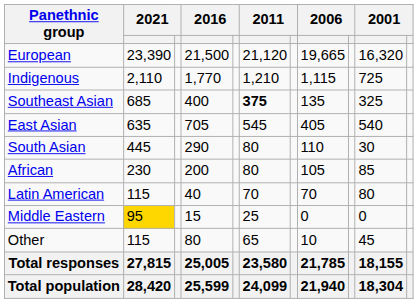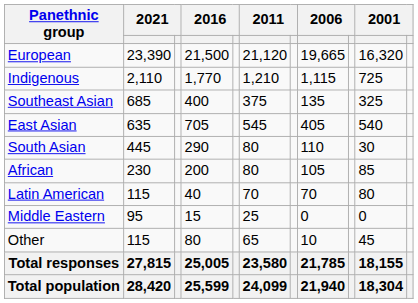(255, 101) bold -> (255, 101) normal
(135, 217) gold background -> (135, 217) no background
